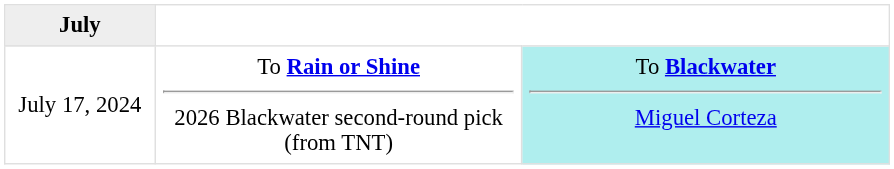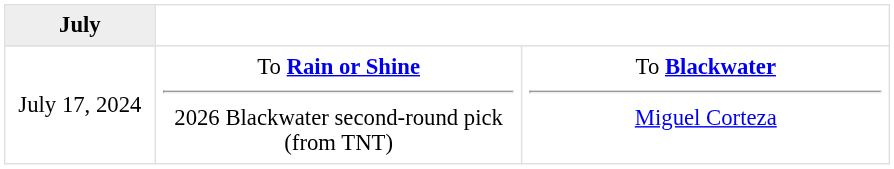(706, 91) paleturquoise background -> (706, 91) no background
